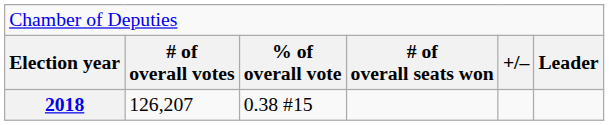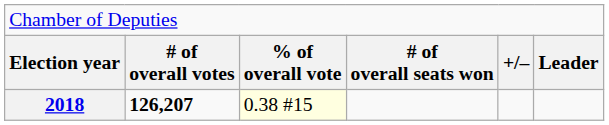(161, 104) normal -> (161, 104) bold
(278, 104) no background -> (278, 104) lightyellow background
